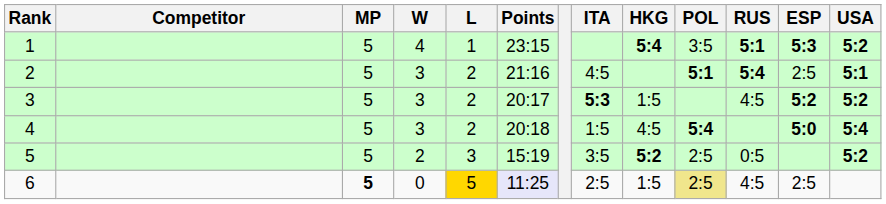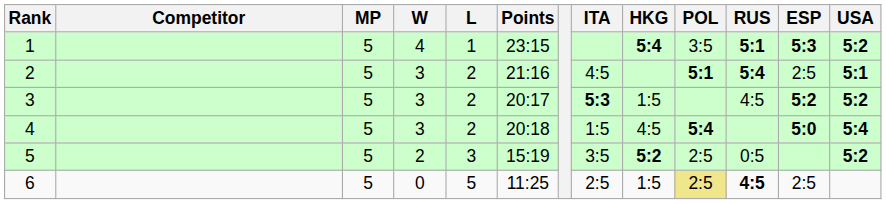(368, 184) bold -> (368, 184) normal
(471, 184) gold background -> (471, 184) no background
(528, 184) lavender background -> (528, 184) no background
(752, 184) normal -> (752, 184) bold
